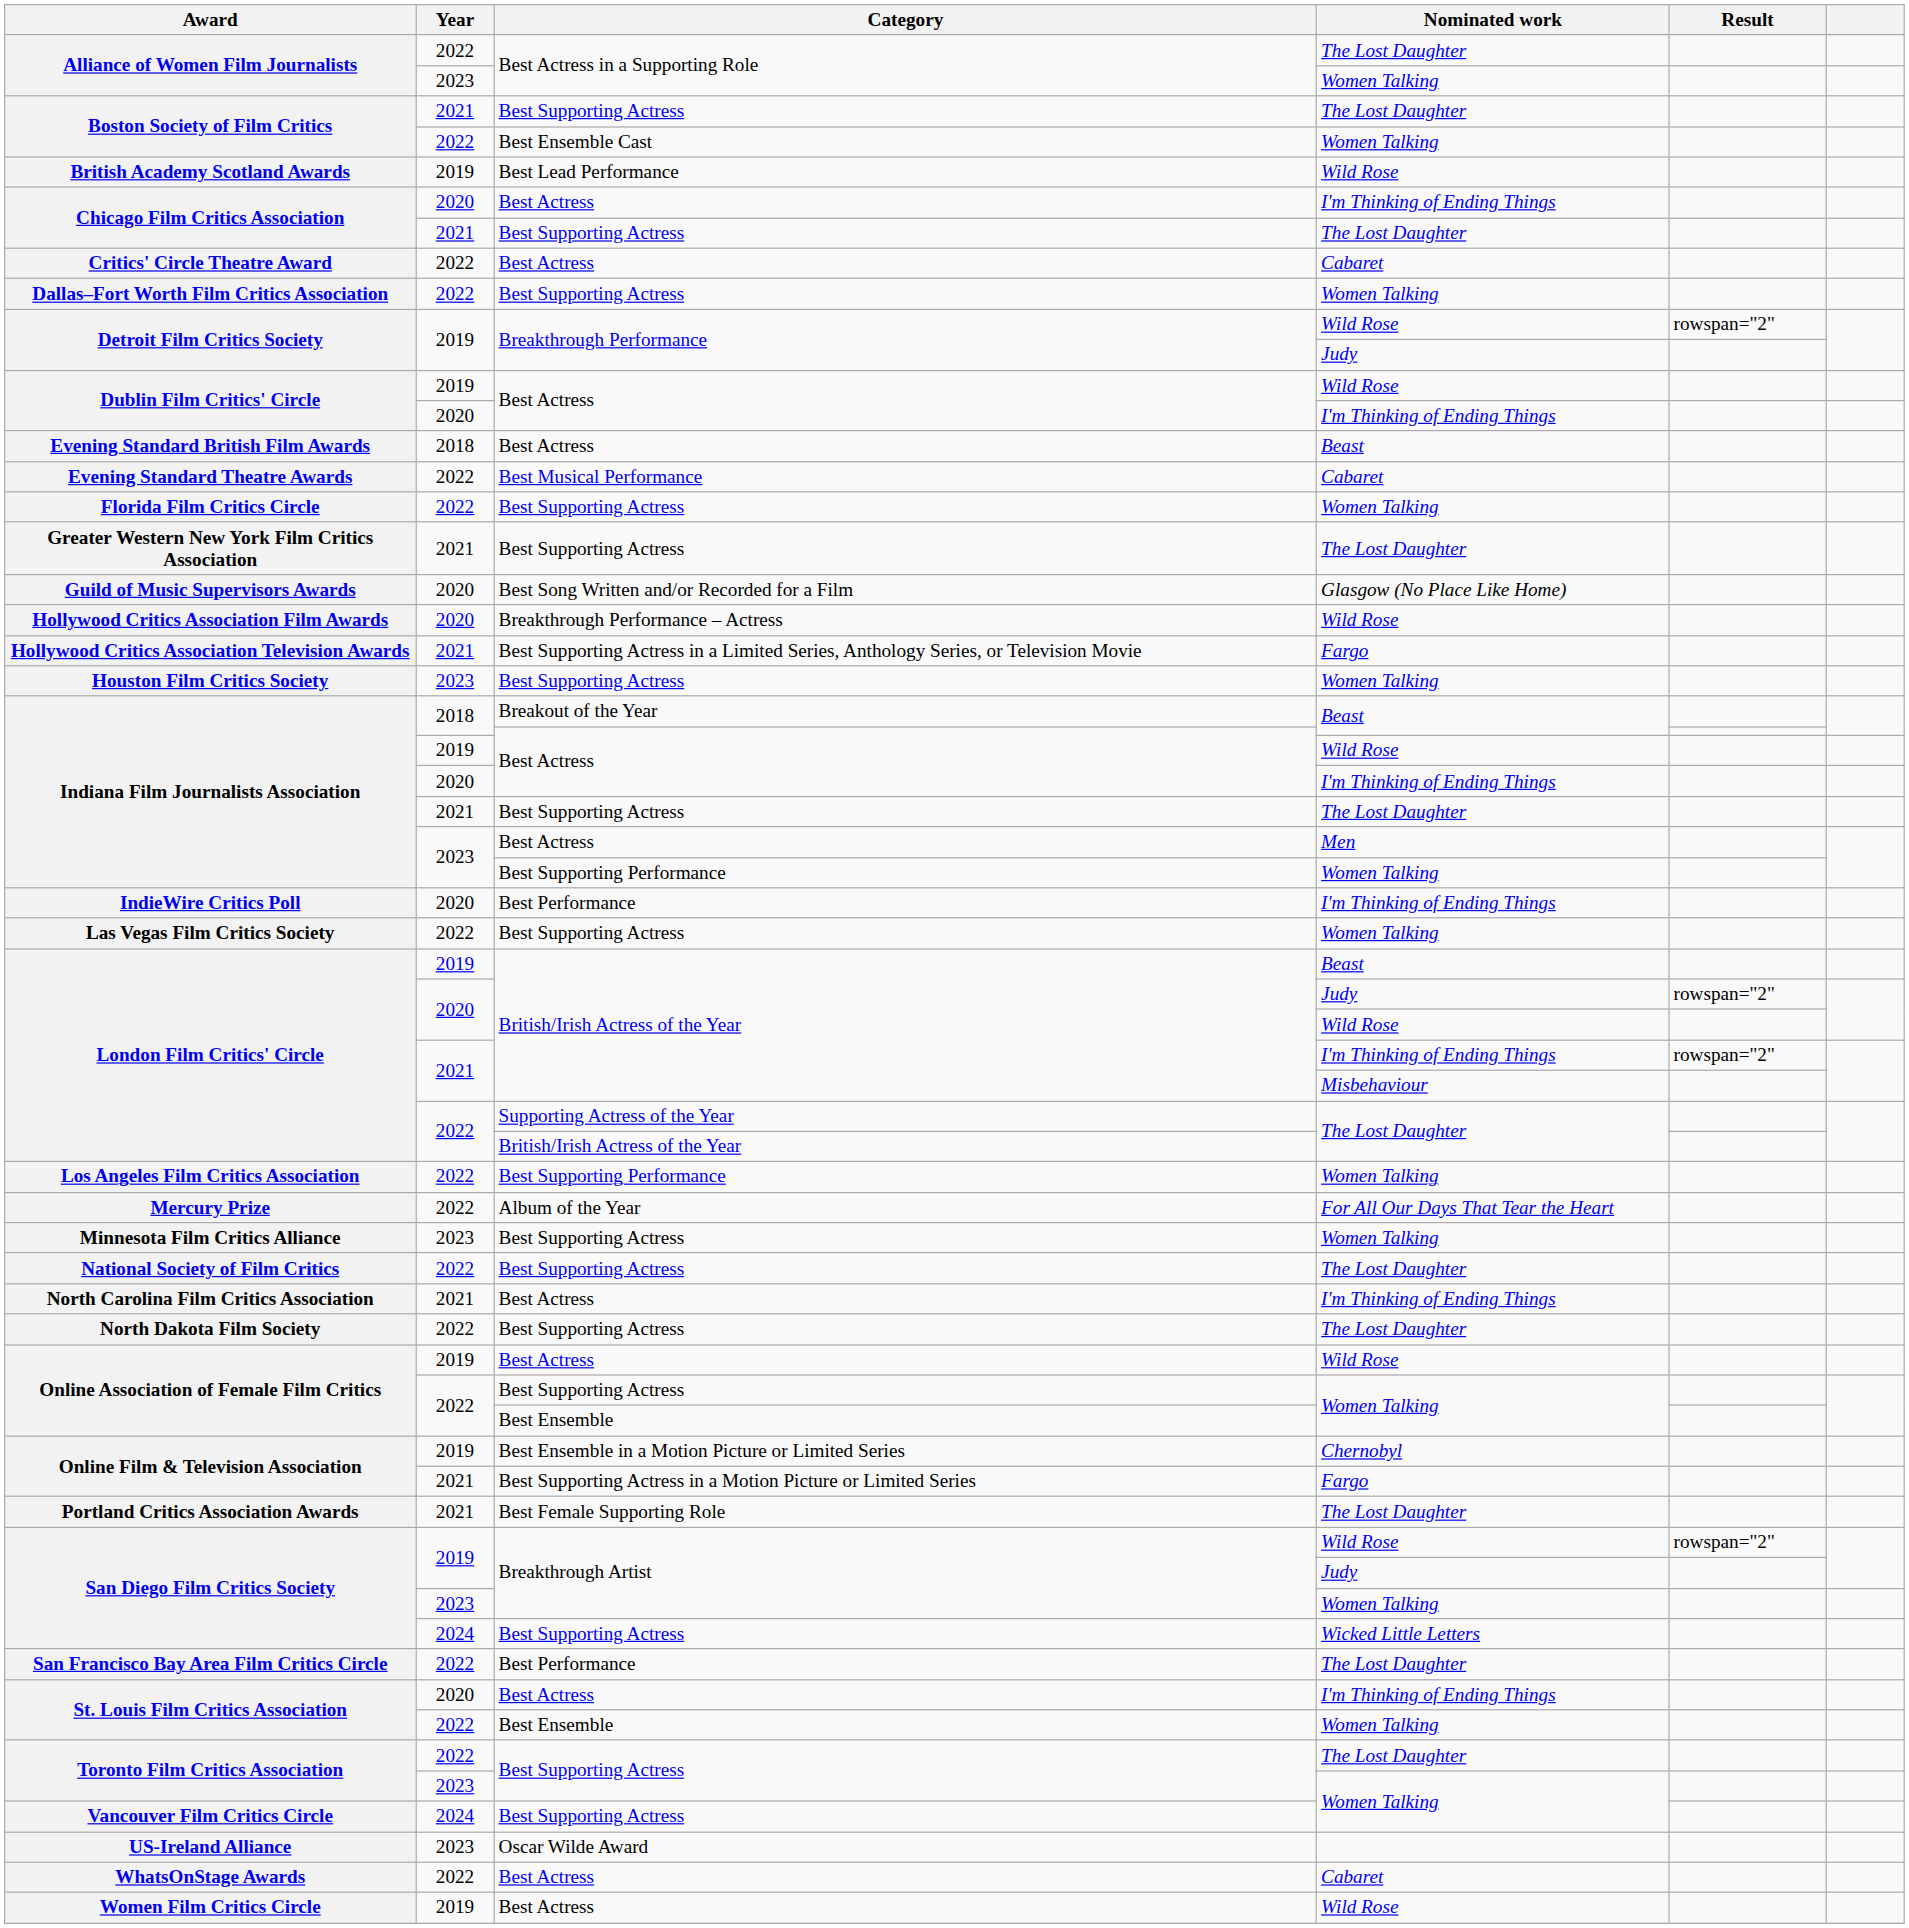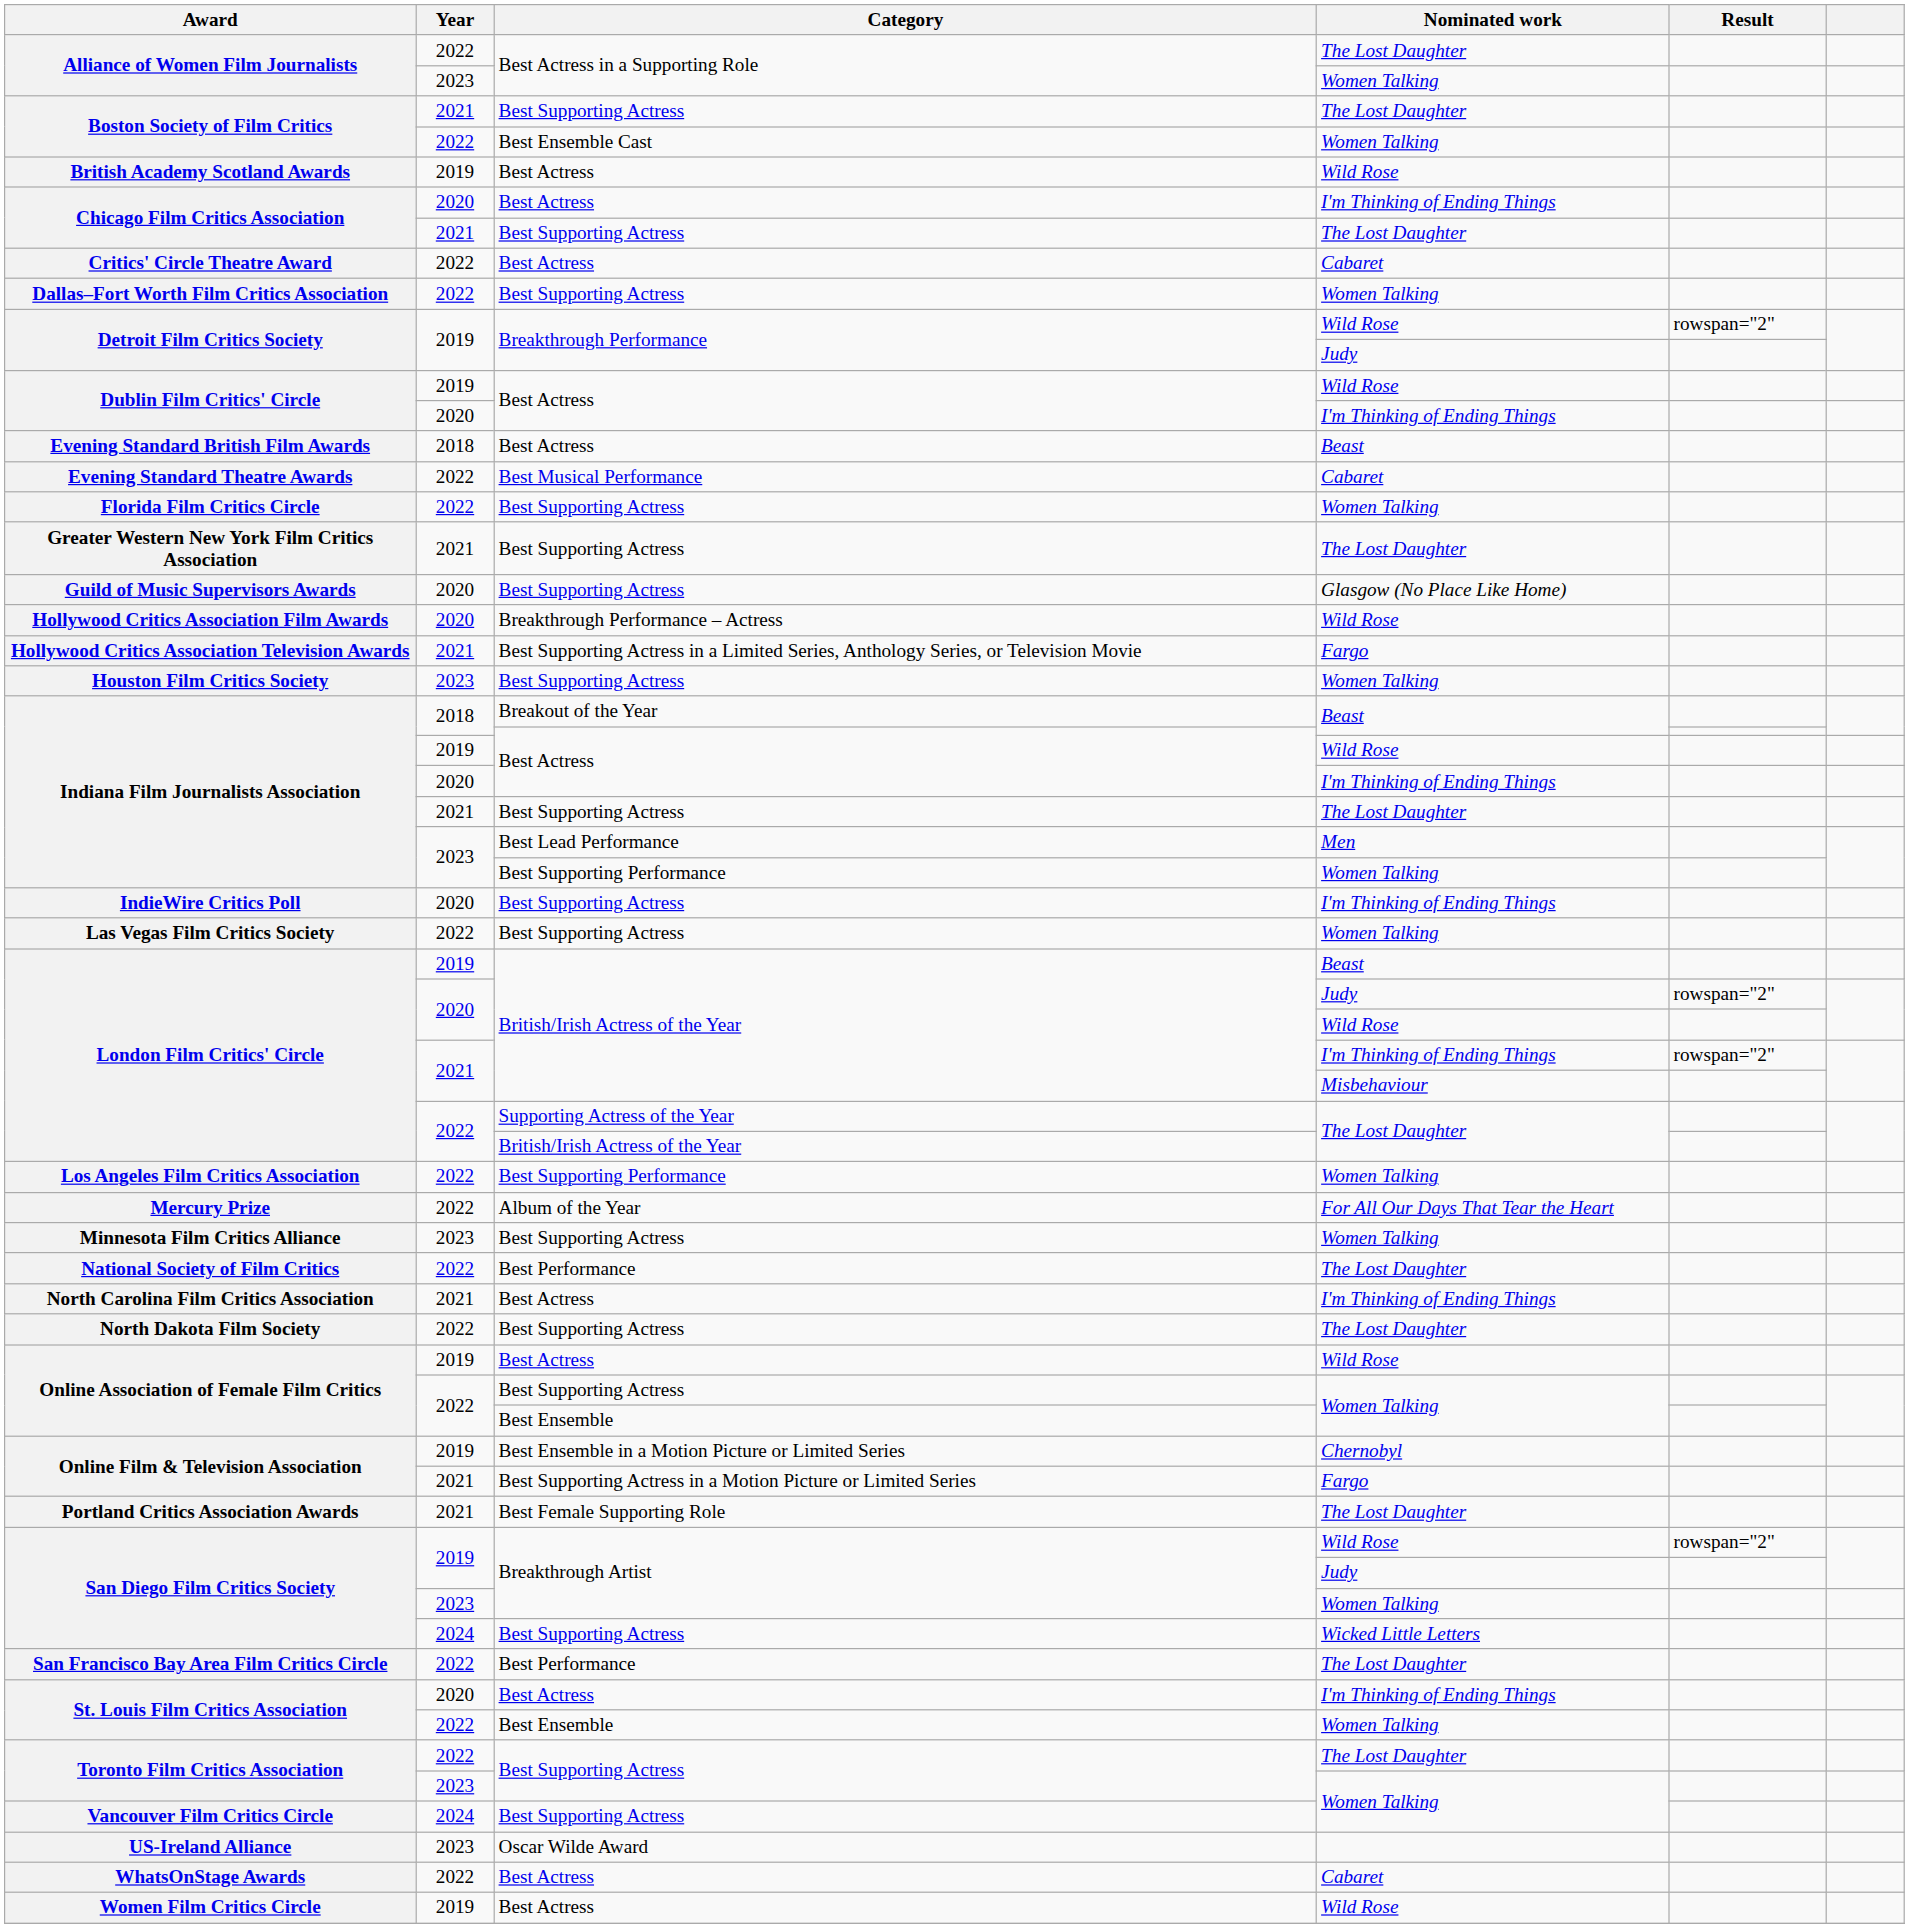(589, 171) Best Lead Performance -> (546, 171) Best Actress
(676, 589) Best Song Written and/or Recorded for a Film -> (591, 589) Best Supporting Actress
(546, 841) Best Actress -> (589, 841) Best Lead Performance
(567, 902) Best Performance -> (591, 902) Best Supporting Actress
(591, 1268) Best Supporting Actress -> (567, 1268) Best Performance
